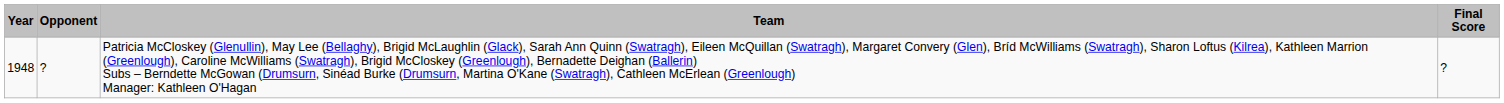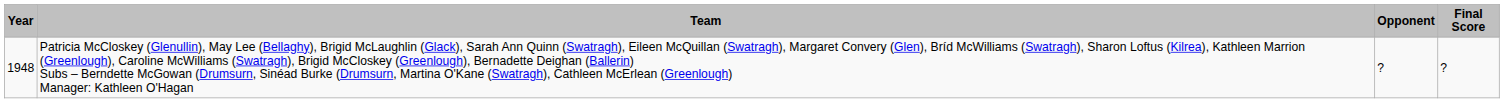columns swapped: (769, 20) <-> (69, 20)
